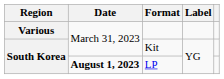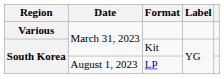(105, 64) bold -> (104, 64) normal
